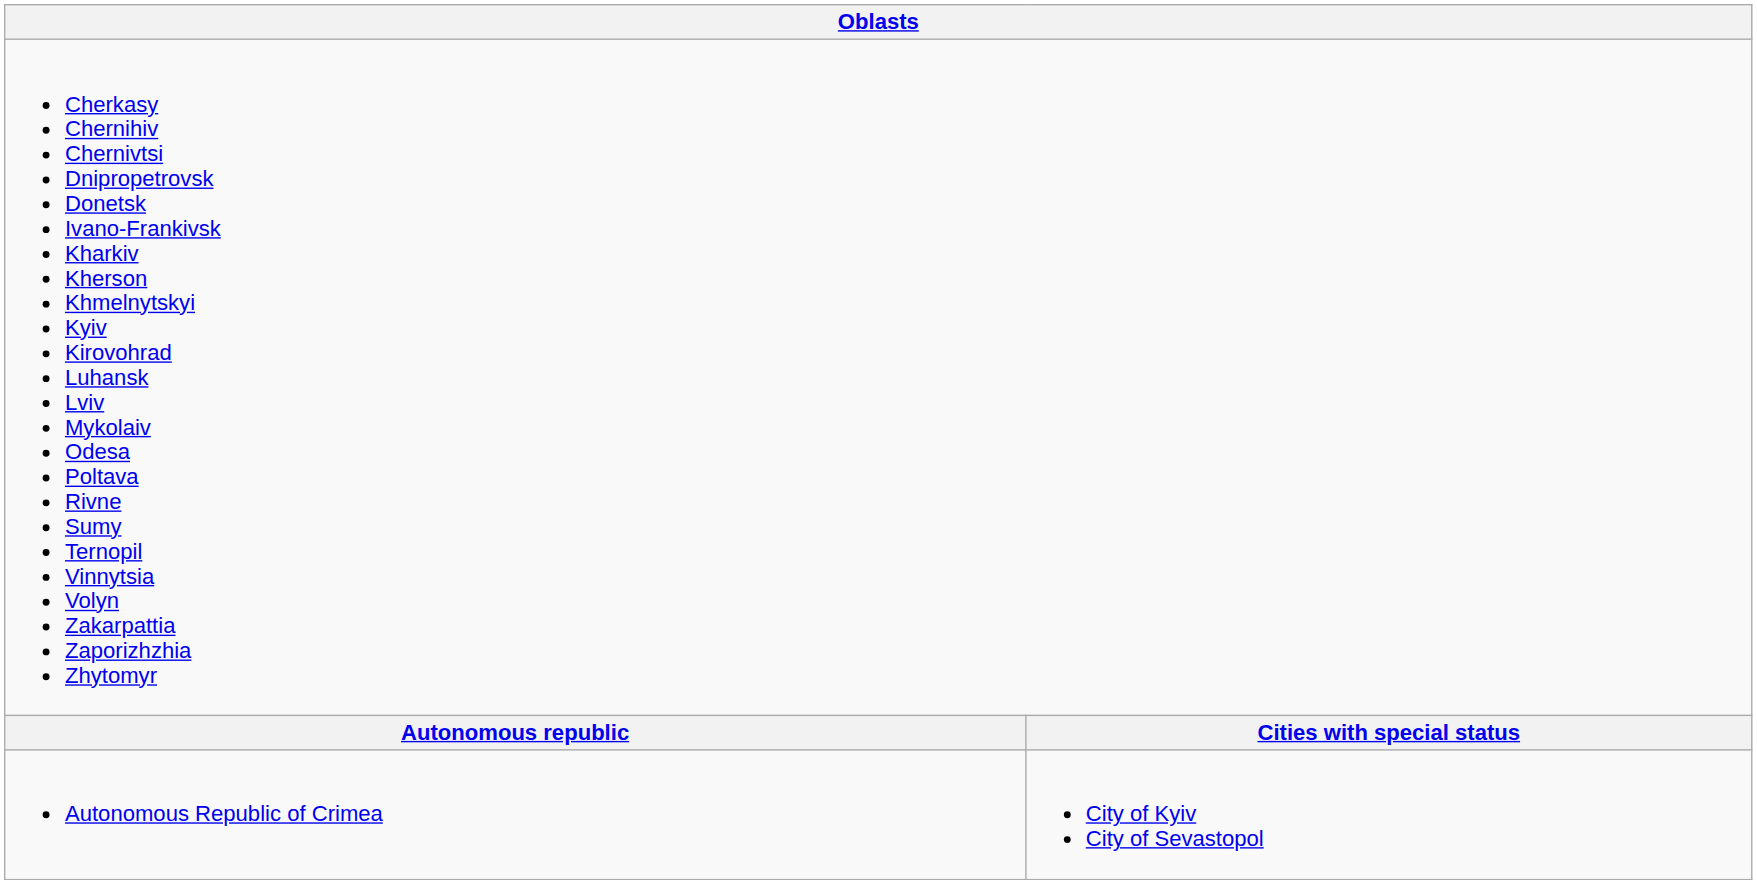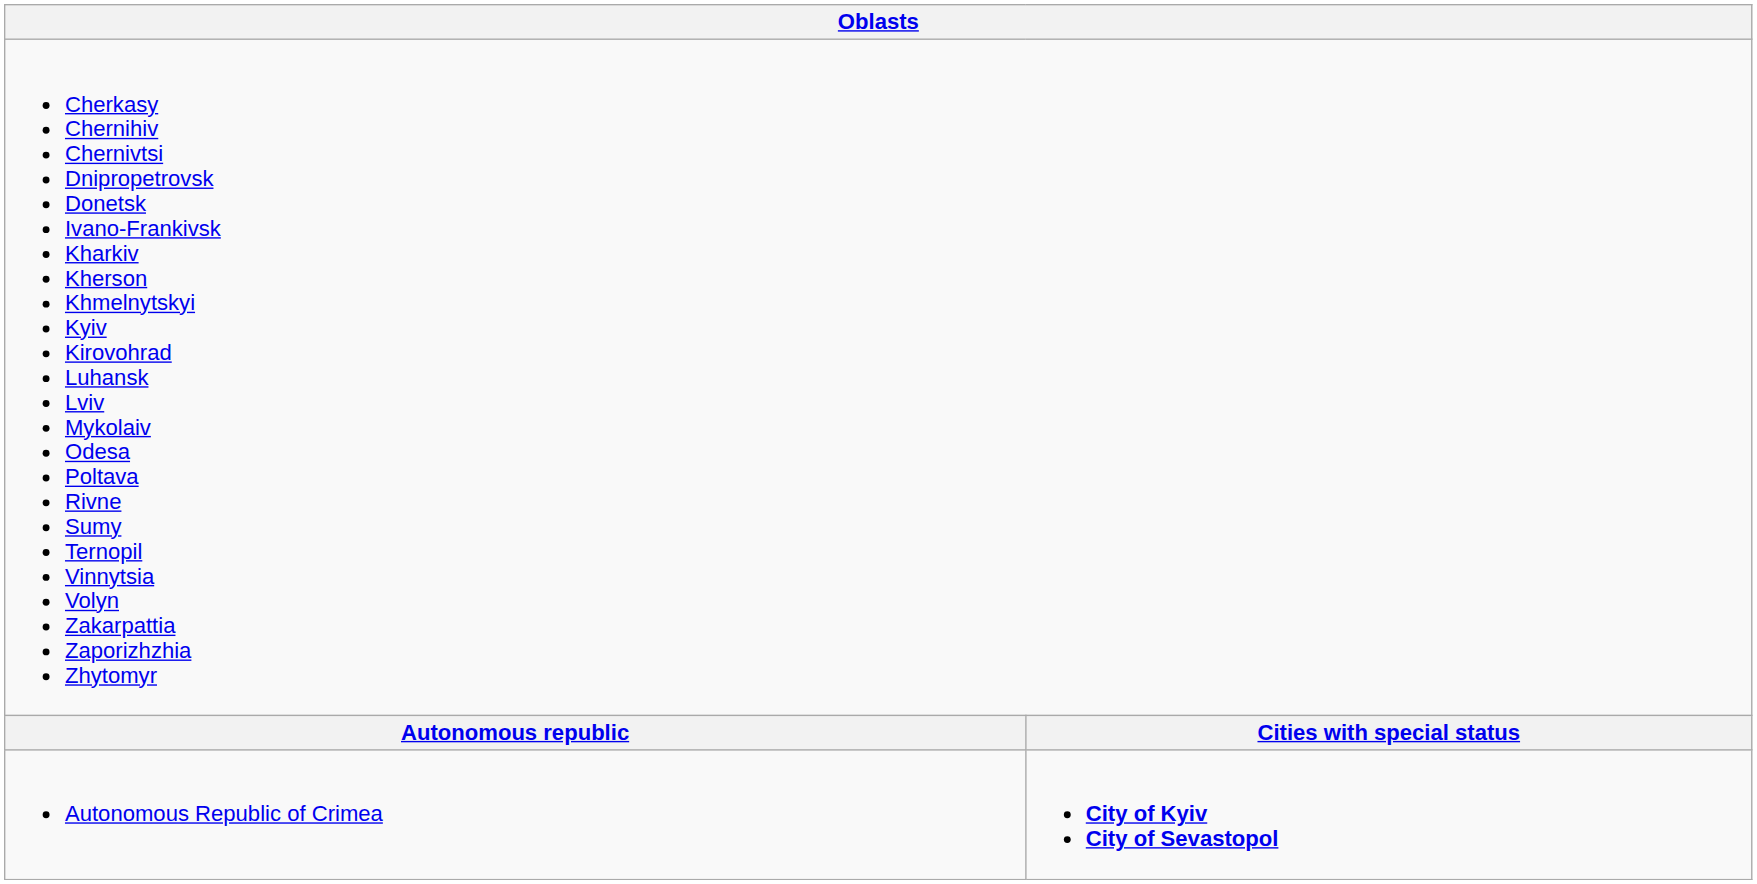(1389, 827) normal -> (1389, 827) bold
